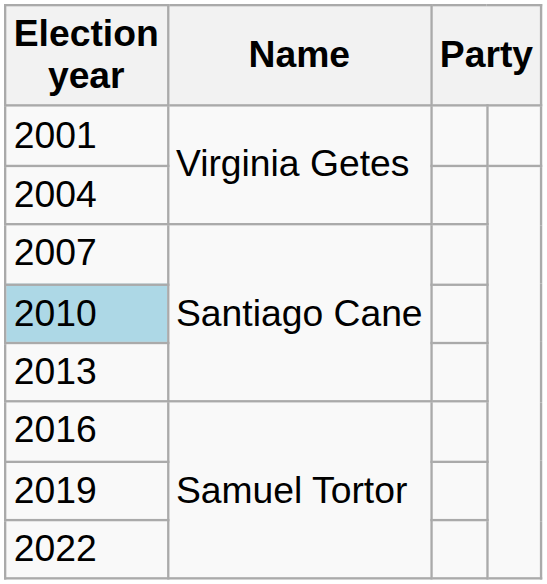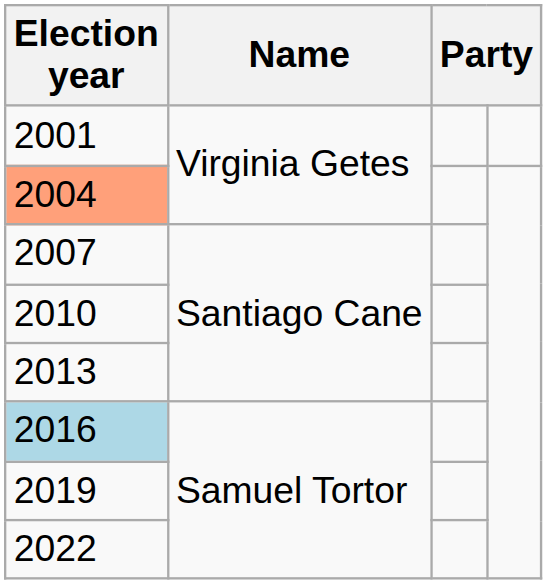(55, 194) no background -> (55, 194) lightsalmon background
(55, 312) lightblue background -> (55, 312) no background
(55, 430) no background -> (55, 430) lightblue background
